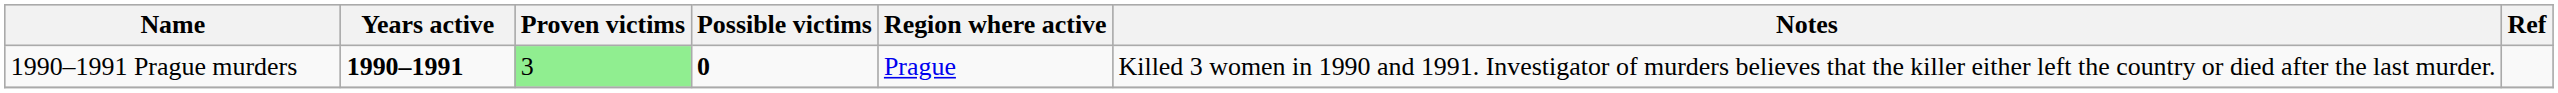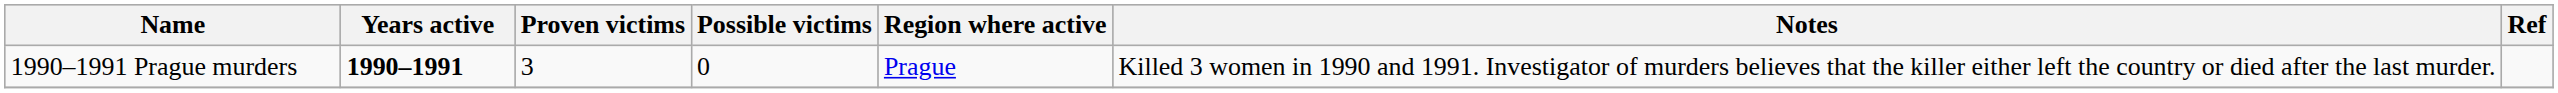(527, 66) lightgreen background -> (527, 66) no background
(703, 66) bold -> (703, 66) normal
